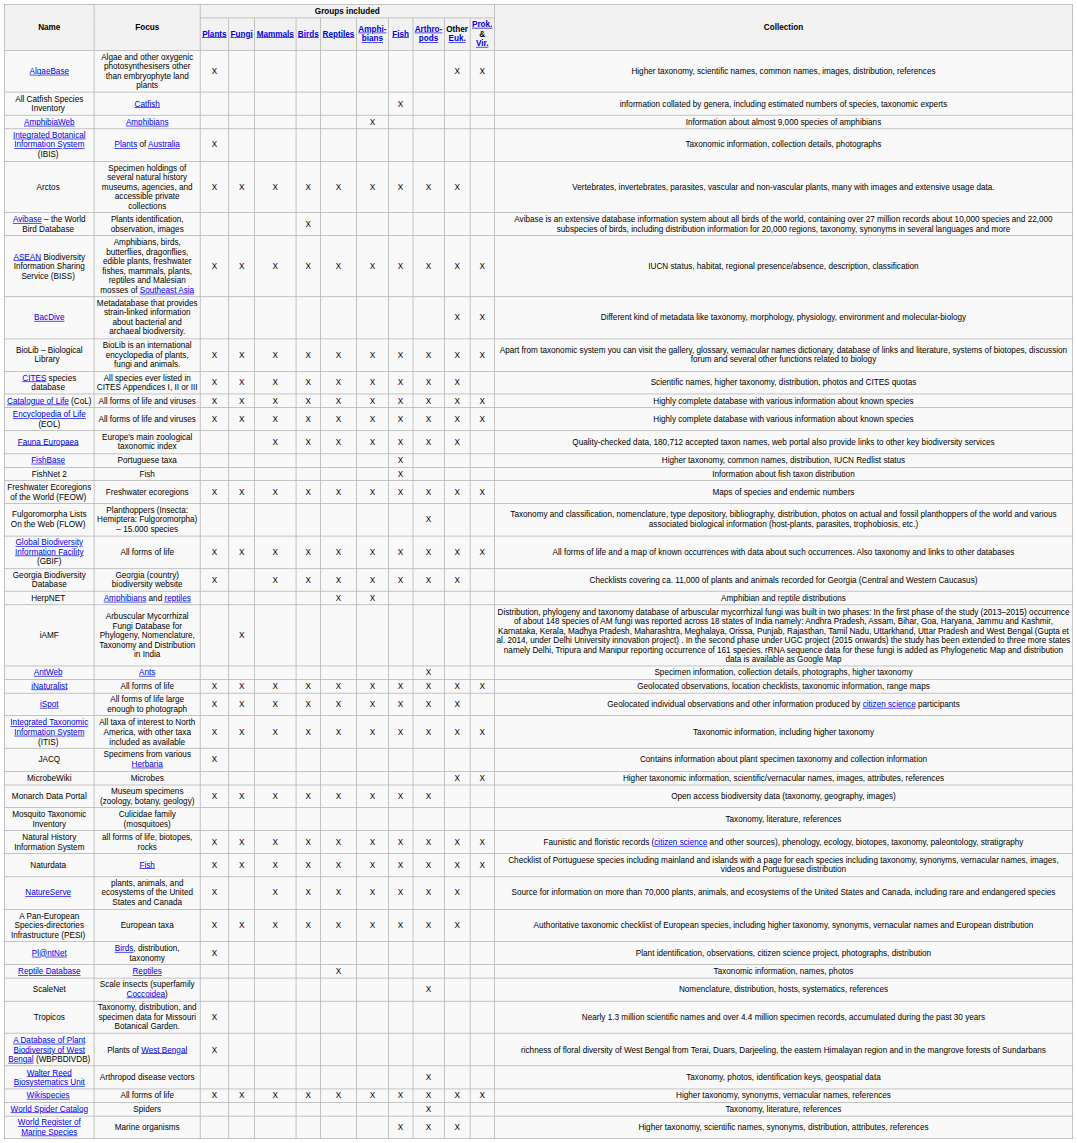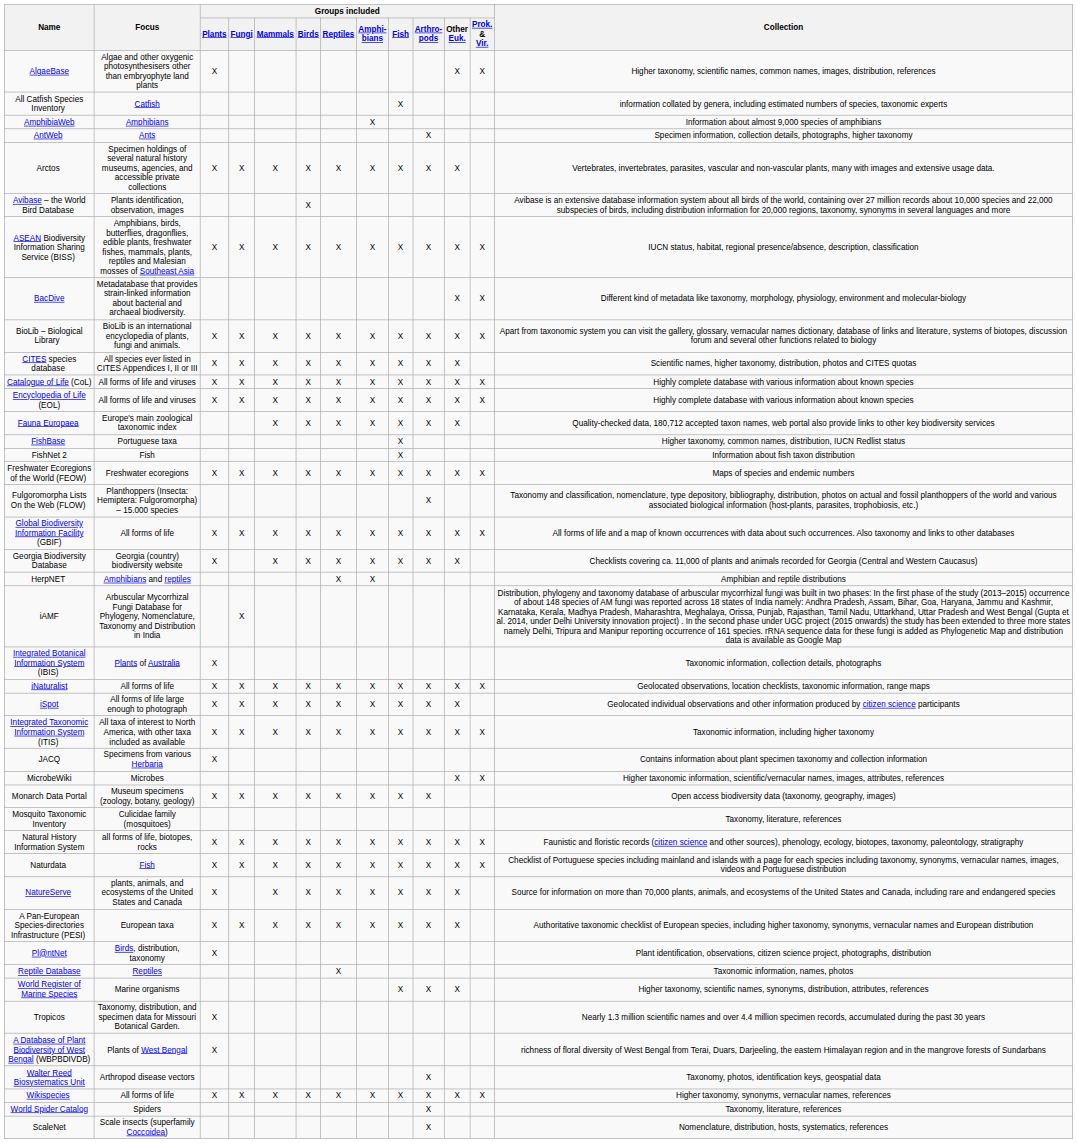rows swapped: (49, 673) <-> (49, 145)
rows swapped: (49, 990) <-> (49, 1127)
